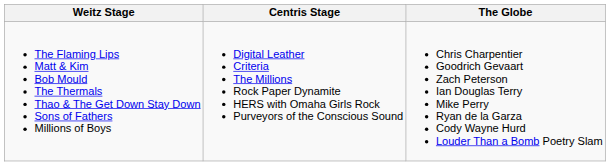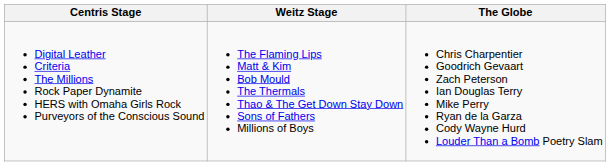columns swapped: (104, 13) <-> (304, 13)
